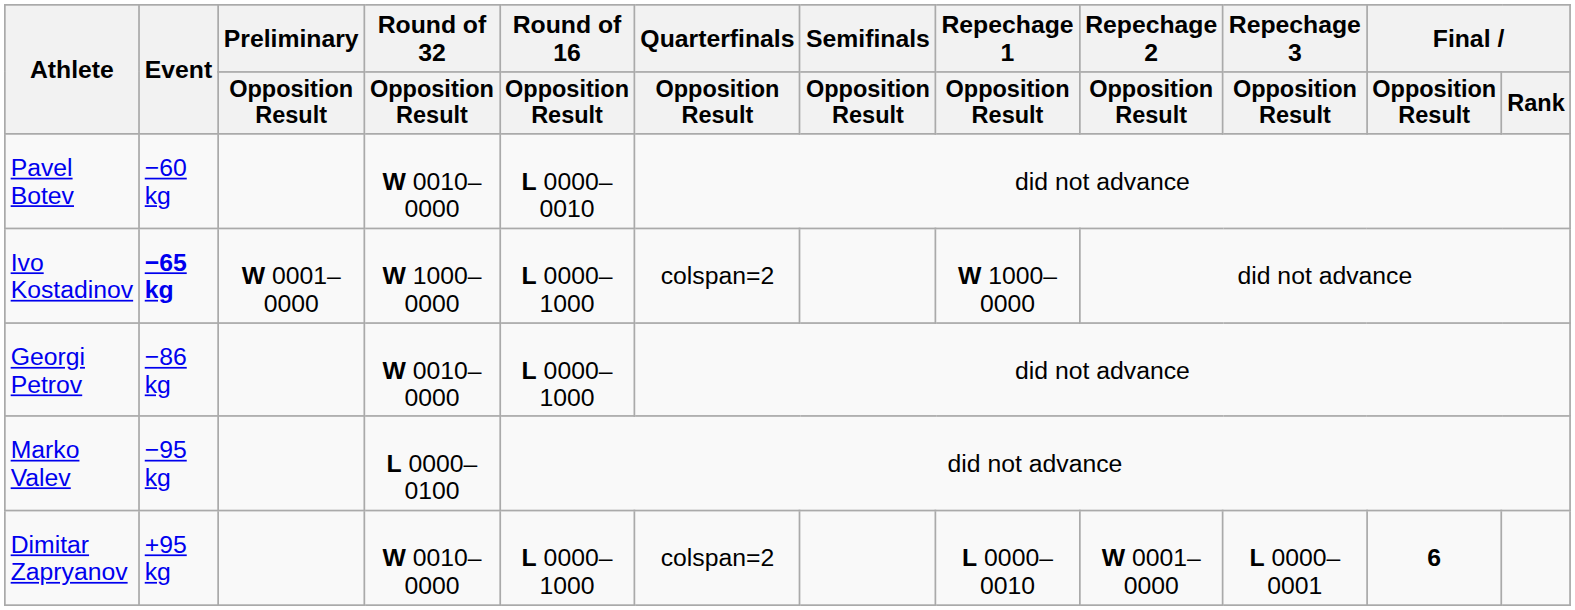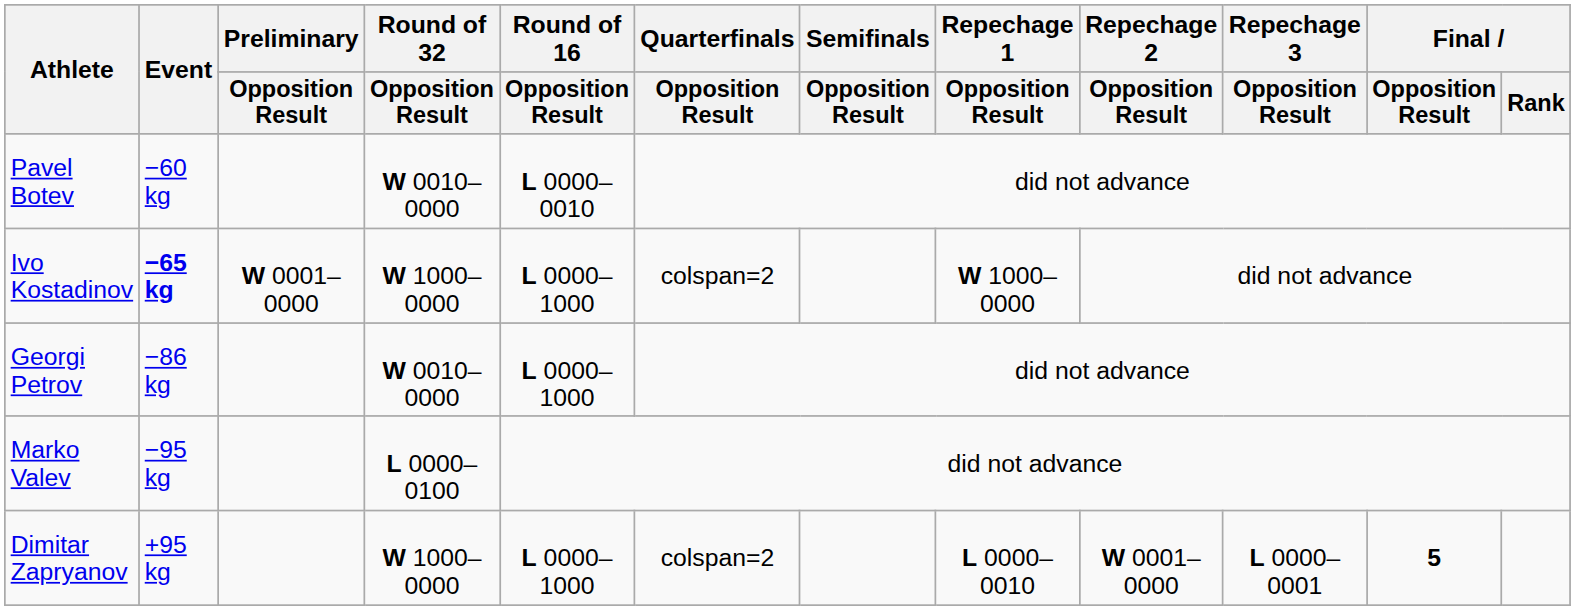(432, 572) W 0010–0000 -> (432, 572) W 1000–0000
(1434, 558) 6 -> (1434, 558) 5
